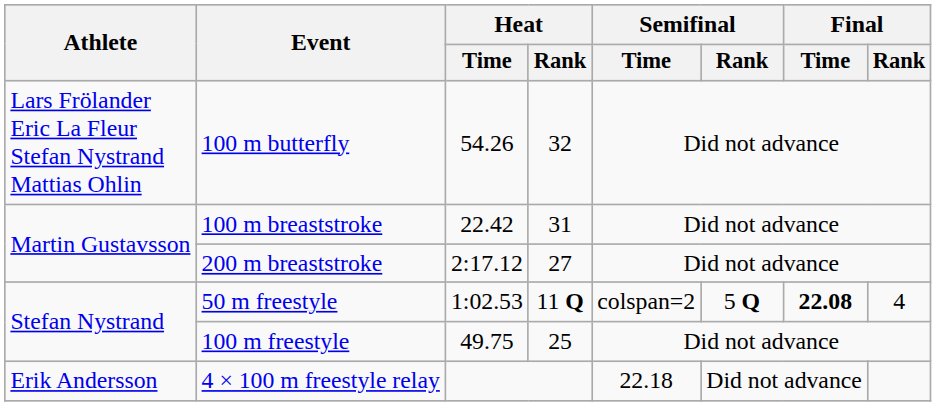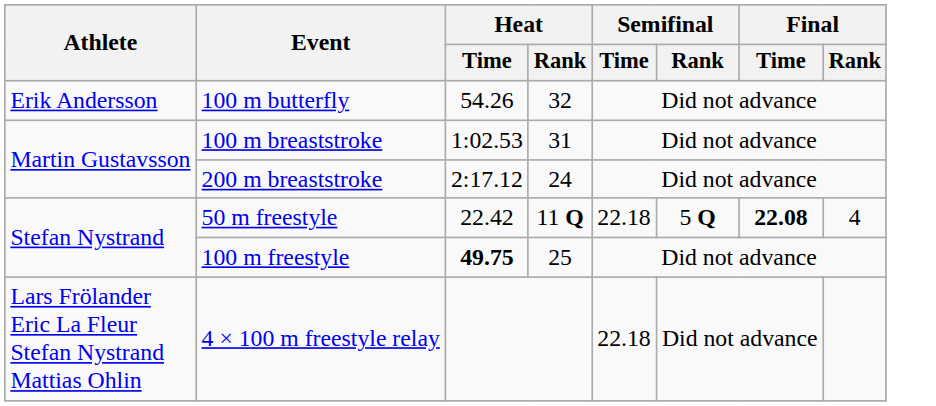(87, 142) Lars Frölander Eric La Fleur Stefan Nystrand Mattias Ohlin -> (84, 100) Erik Andersson
(487, 224) 22.42 -> (487, 139) 1:02.53
(560, 263) 27 -> (560, 179) 24
(487, 302) 1:02.53 -> (487, 218) 22.42
(646, 302) colspan=2 -> (624, 218) 22.18
(487, 341) normal -> (487, 257) bold
(84, 380) Erik Andersson -> (87, 338) Lars Frölander Eric La Fleur Stefan Nystrand Mattias Ohlin
